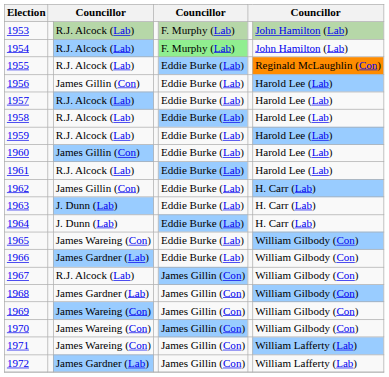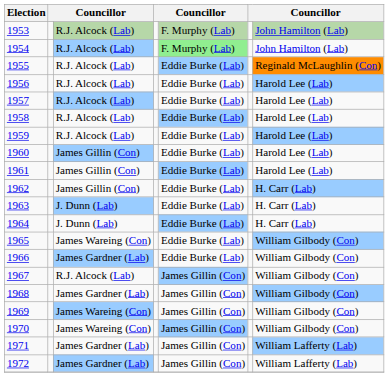(98, 83) James Gillin (Con) -> (95, 83) R.J. Alcock (Lab)
(95, 170) R.J. Alcock (Lab) -> (98, 170) James Gillin (Con)
(103, 345) James Wareing (Con) -> (102, 345) James Gardner (Lab)
